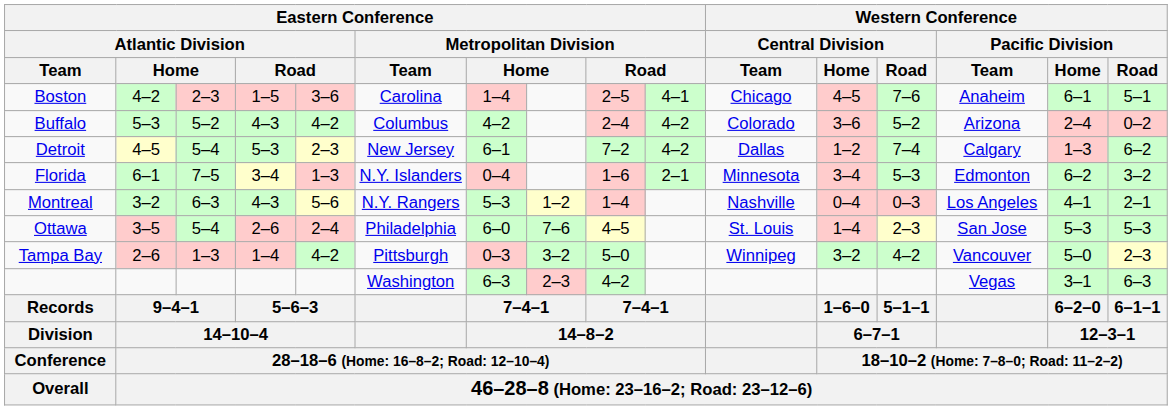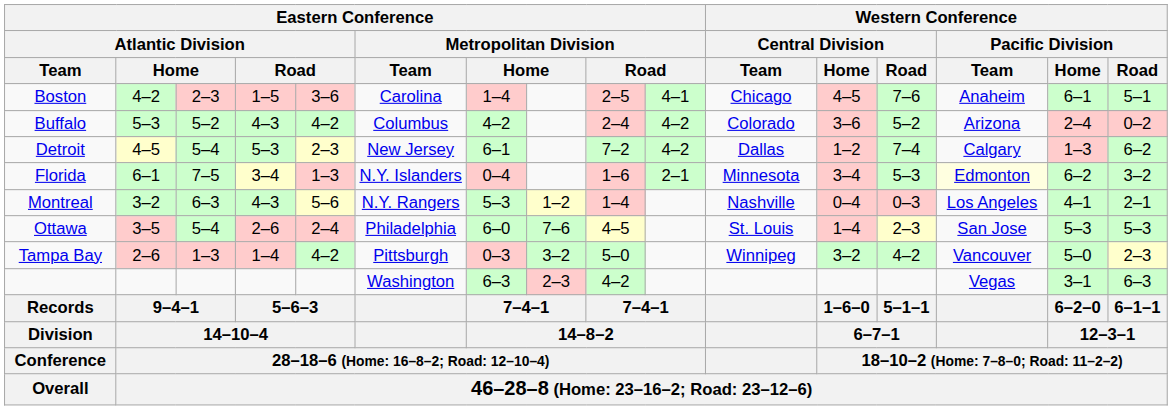(992, 176) no background -> (992, 176) lightyellow background
